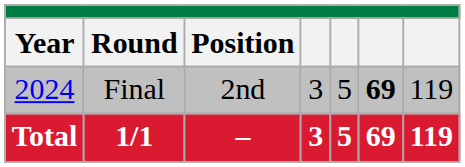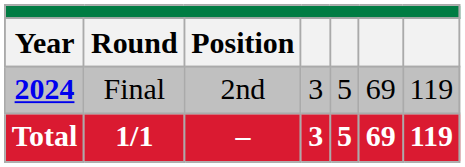(45, 89) normal -> (45, 89) bold
(381, 89) bold -> (381, 89) normal
